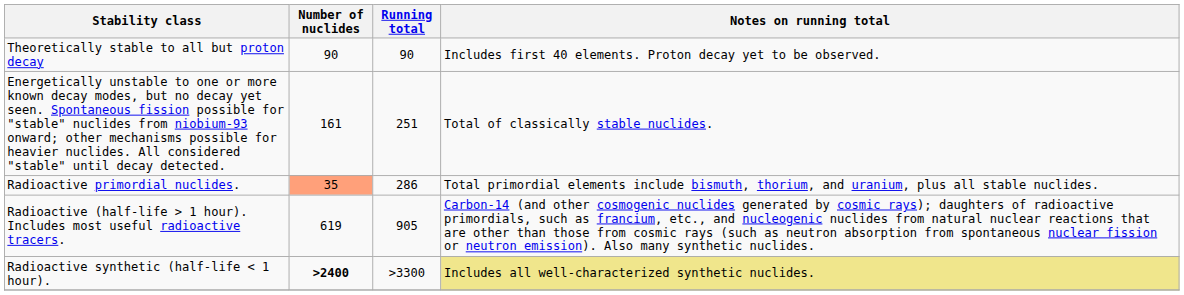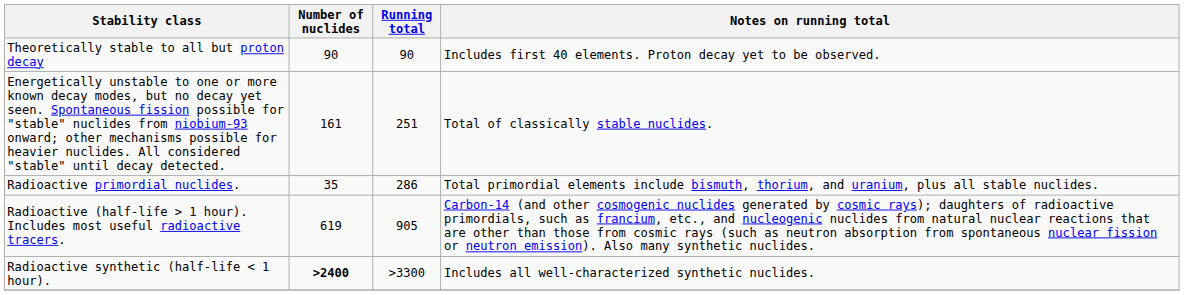(331, 185) lightsalmon background -> (331, 185) no background
(630, 273) khaki background -> (630, 273) no background
